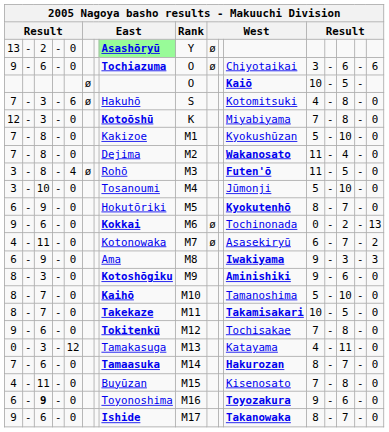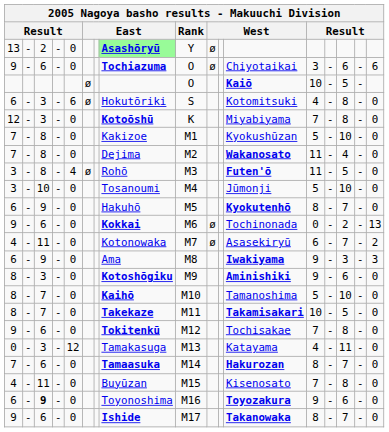(13, 101) 7 -> (13, 101) 6
(121, 101) Hakuhō -> (134, 101) Hokutōriki
(134, 207) Hokutōriki -> (121, 207) Hakuhō
